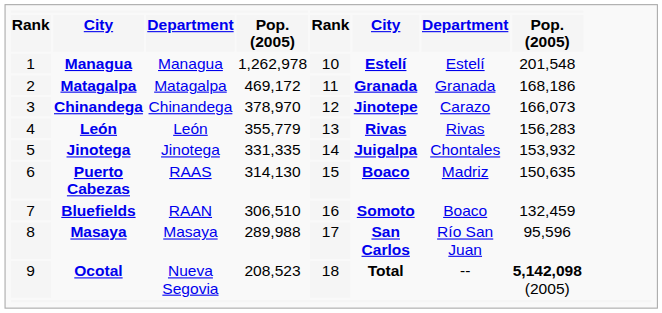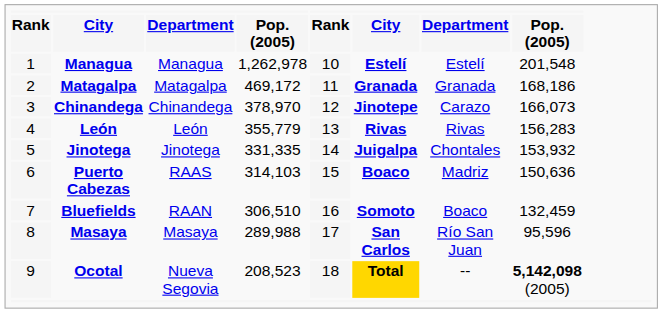(273, 172) 314,130 -> (273, 172) 314,103
(547, 172) 150,635 -> (547, 172) 150,636
(386, 271) no background -> (386, 271) gold background
